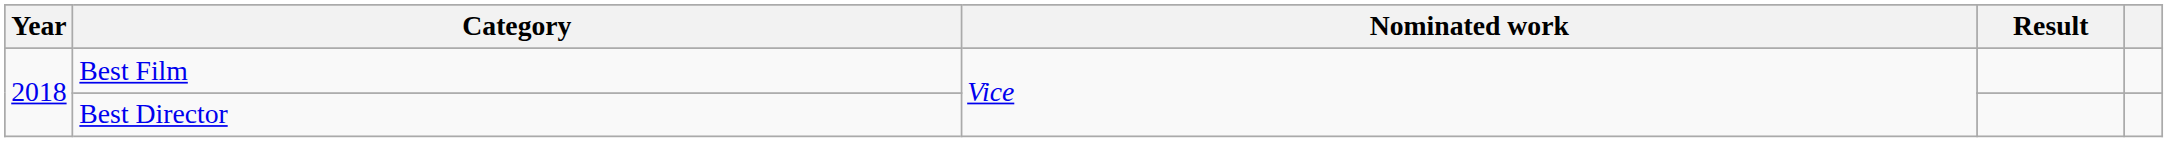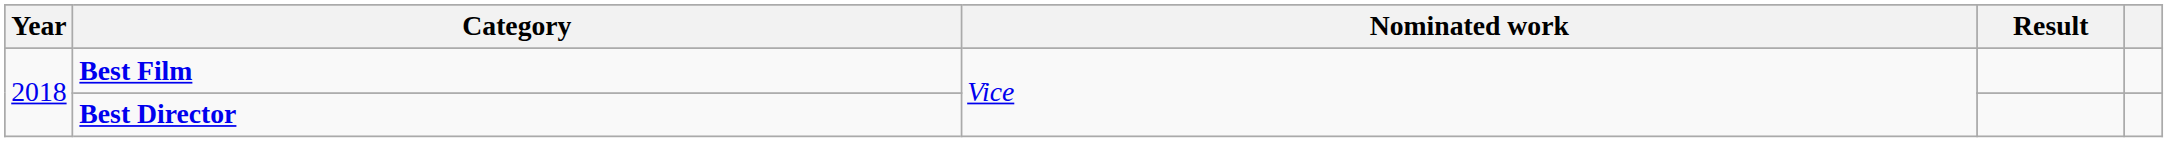(134, 70) normal -> (136, 70) bold
(154, 114) normal -> (158, 114) bold
